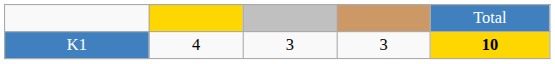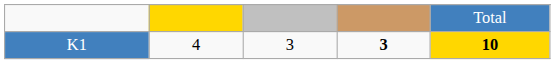(384, 45) normal -> (384, 45) bold
